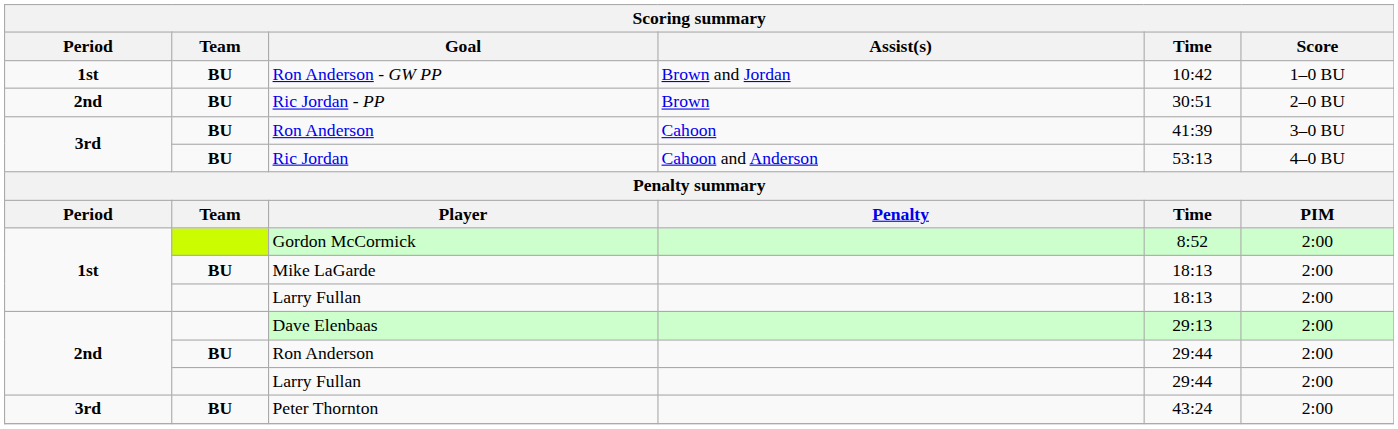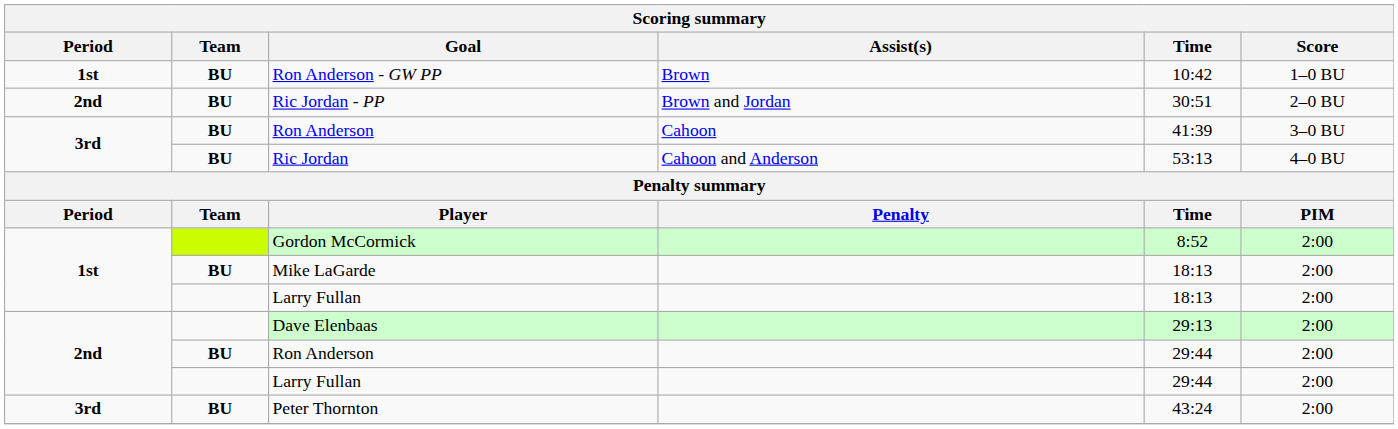(726, 74) Brown and Jordan -> (686, 74) Brown
(686, 102) Brown -> (726, 102) Brown and Jordan
